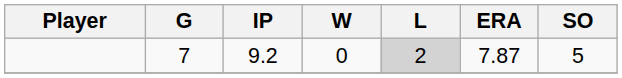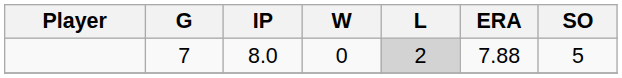(263, 55) 9.2 -> (263, 55) 8.0
(499, 55) 7.87 -> (499, 55) 7.88
